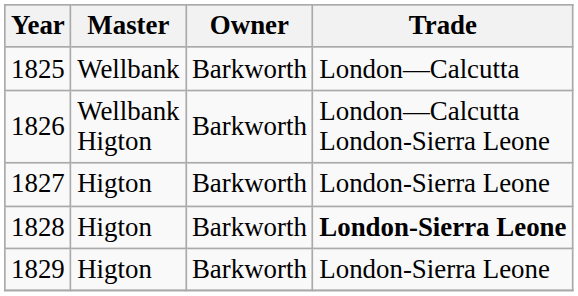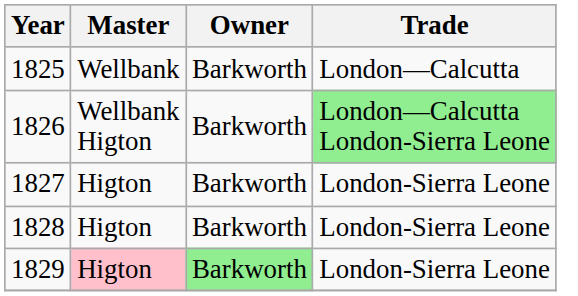(435, 126) no background -> (435, 126) lightgreen background
(443, 226) bold -> (435, 226) normal
(115, 269) no background -> (115, 269) pink background
(249, 269) no background -> (249, 269) lightgreen background
